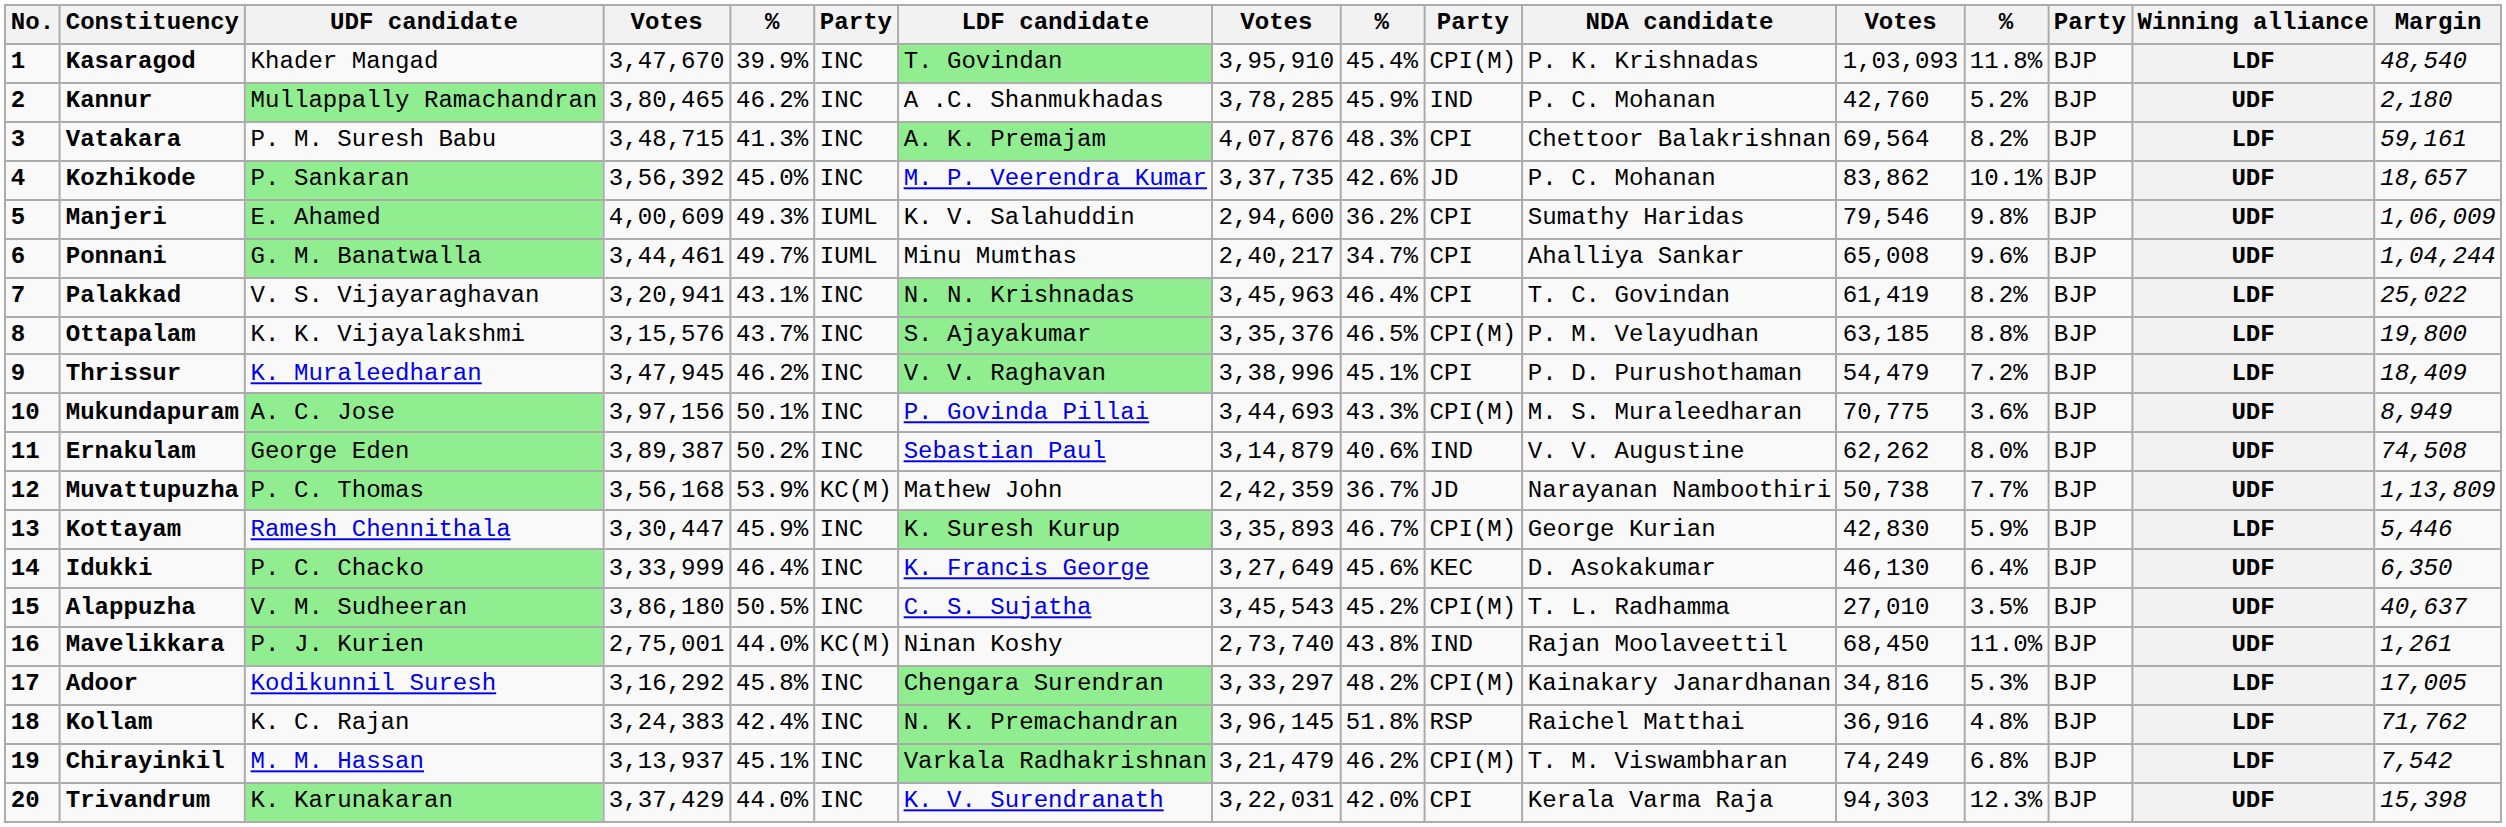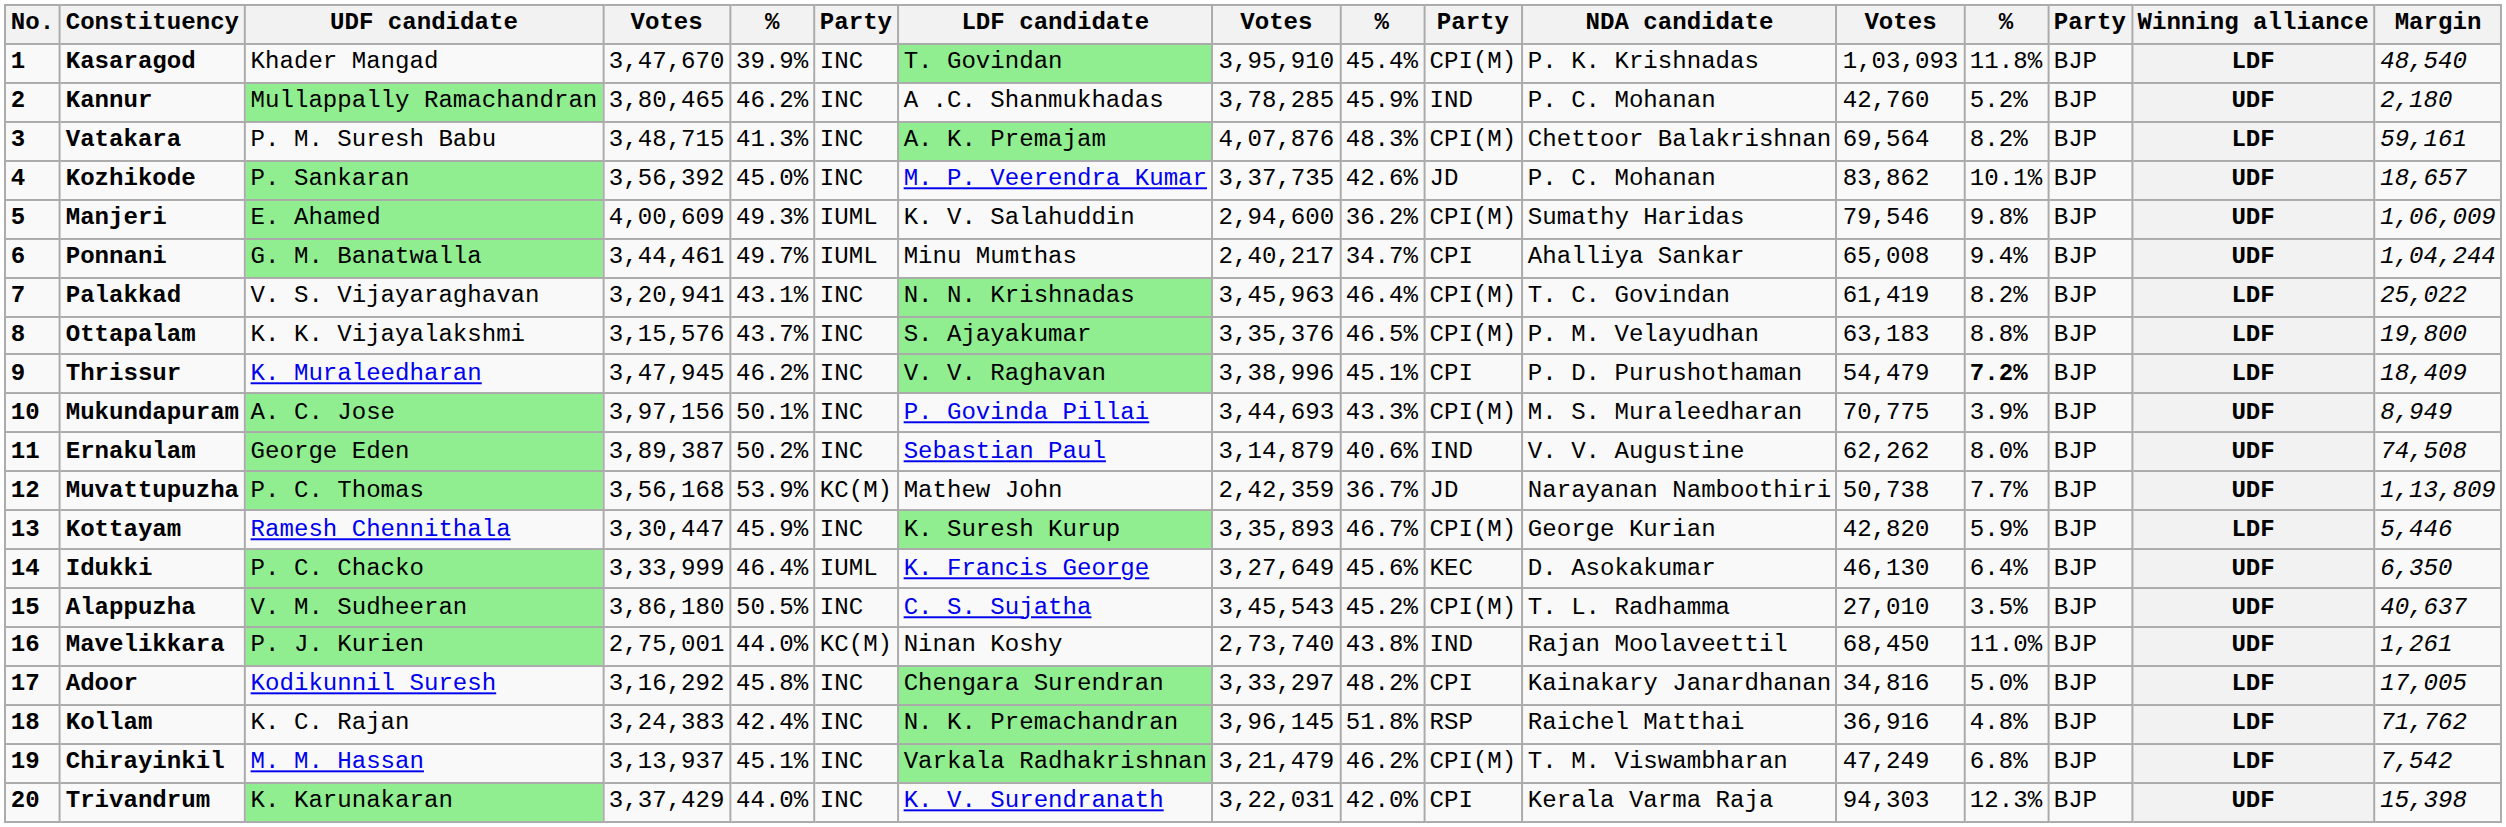(1451, 141) CPI -> (1473, 141) CPI(M)
(1451, 219) CPI -> (1473, 219) CPI(M)
(1999, 258) 9.6% -> (1999, 258) 9.4%
(1451, 297) CPI -> (1473, 297) CPI(M)
(1886, 336) 63,185 -> (1886, 336) 63,183
(1999, 375) normal -> (1999, 375) bold
(1999, 414) 3.6% -> (1999, 414) 3.9%
(1886, 530) 42,830 -> (1886, 530) 42,820
(842, 569) INC -> (849, 569) IUML
(1473, 686) CPI(M) -> (1451, 686) CPI
(1999, 686) 5.3% -> (1999, 686) 5.0%
(1886, 763) 74,249 -> (1886, 763) 47,249
